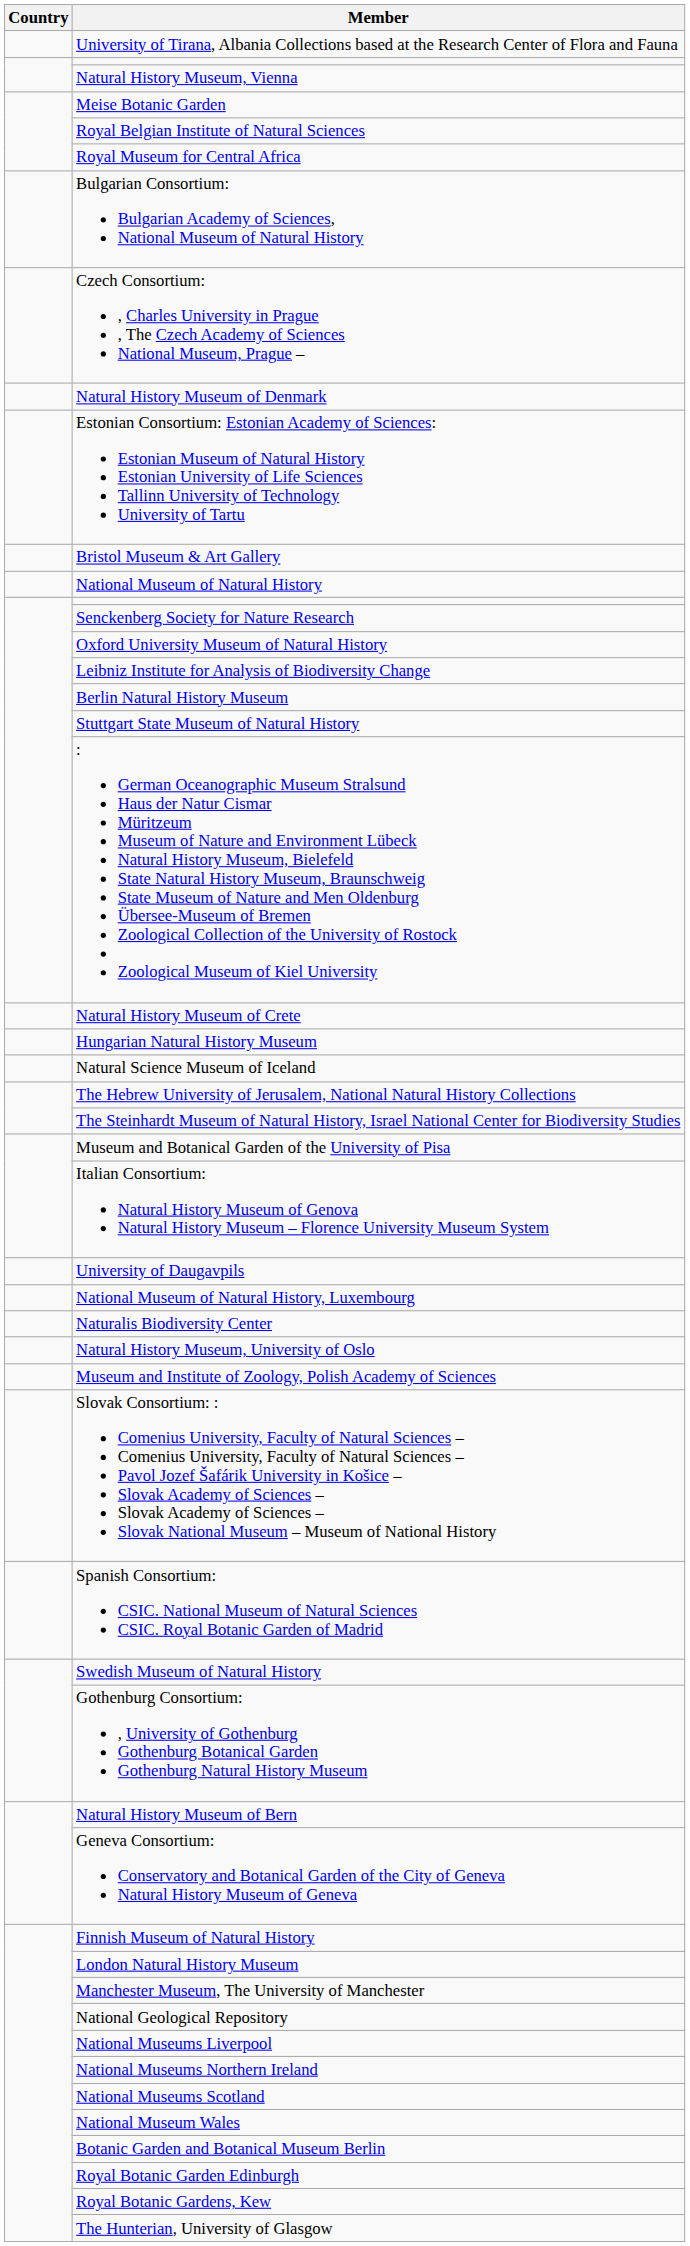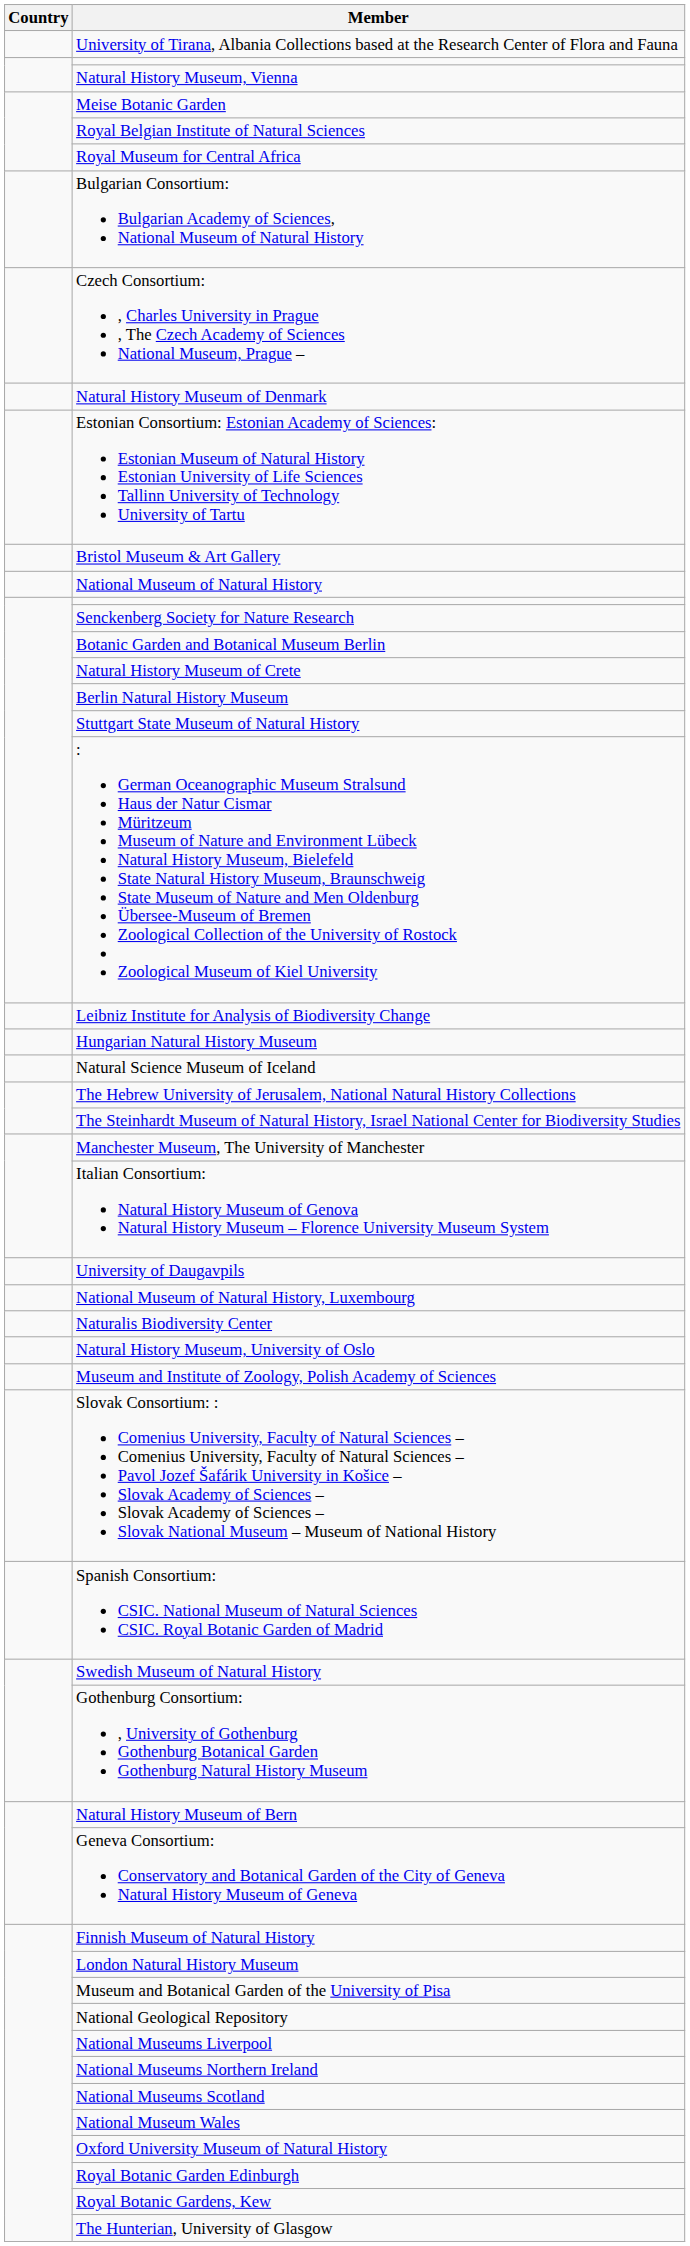(232, 644) Oxford University Museum of Natural History -> (231, 644) Botanic Garden and Botanical Museum Berlin
(253, 670) Leibniz Institute for Analysis of Biodiversity Change -> (188, 670) Natural History Museum of Crete
(188, 1015) Natural History Museum of Crete -> (253, 1015) Leibniz Institute for Analysis of Biodiversity Change
(263, 1147) Museum and Botanical Garden of the University of Pisa -> (250, 1147) Manchester Museum, The University of Manchester
(250, 1990) Manchester Museum, The University of Manchester -> (263, 1990) Museum and Botanical Garden of the University of Pisa
(231, 2148) Botanic Garden and Botanical Museum Berlin -> (232, 2148) Oxford University Museum of Natural History
